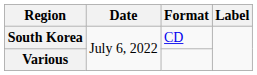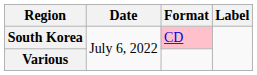(174, 37) no background -> (174, 37) pink background
